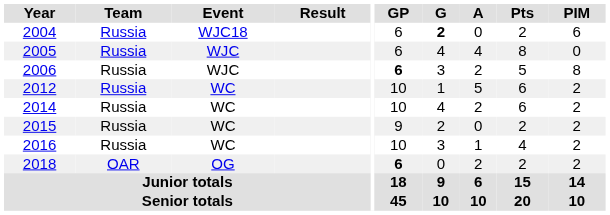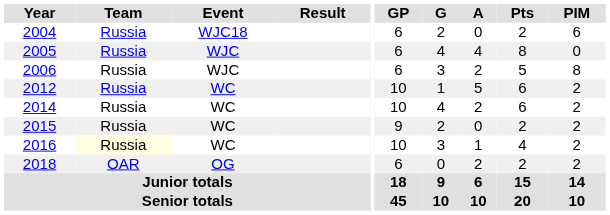(441, 32) bold -> (441, 32) normal
(398, 69) bold -> (398, 69) normal
(123, 145) no background -> (123, 145) lightyellow background
(398, 163) bold -> (398, 163) normal
